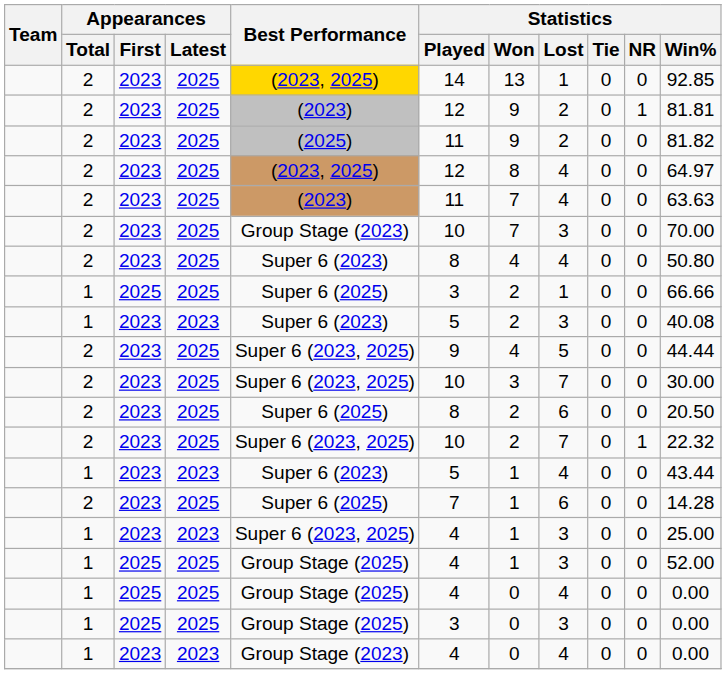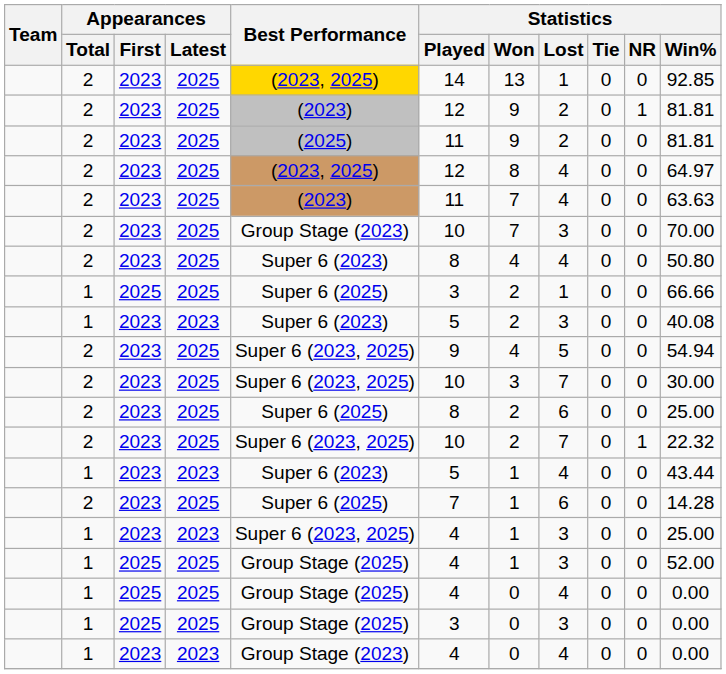(690, 140) 81.82 -> (690, 140) 81.81
(690, 351) 44.44 -> (690, 351) 54.94
(690, 412) 20.50 -> (690, 412) 25.00
